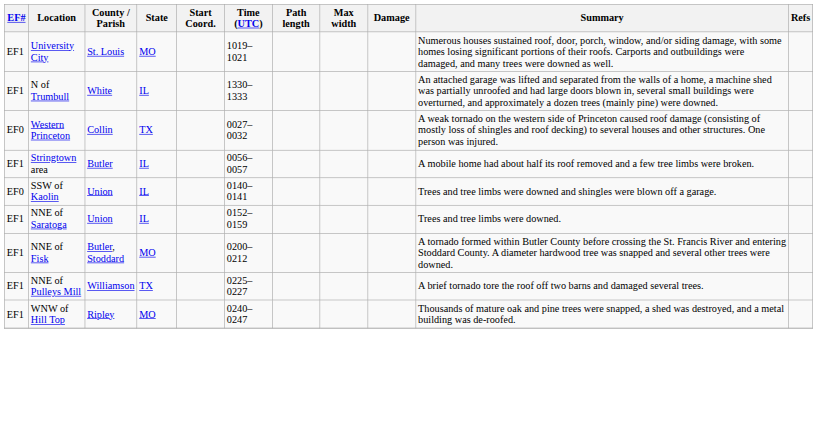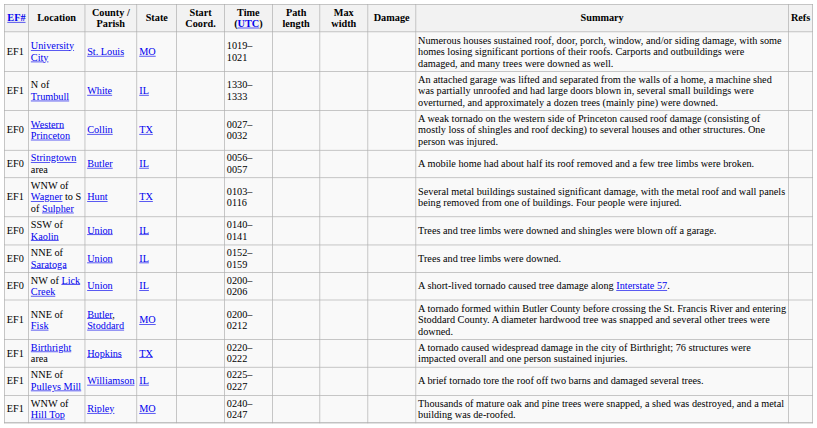(15, 163) EF1 -> (15, 163) EF0
+ row: (56, 197)
(15, 219) EF1 -> (15, 258) EF0
+ row: (56, 286)
+ row: (51, 353)
(146, 286) TX -> (144, 381) IL
